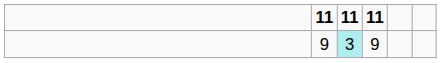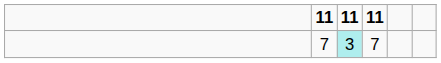(324, 44) 9 -> (324, 44) 7
(375, 44) 9 -> (375, 44) 7
